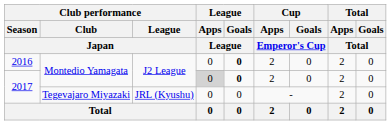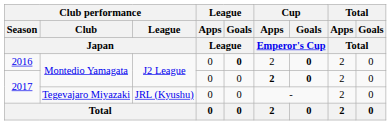(309, 62) normal -> (309, 62) bold
(210, 78) lightgrey background -> (210, 78) no background
(239, 78) bold -> (239, 78) normal
(272, 78) normal -> (272, 78) bold
(309, 78) normal -> (309, 78) bold
